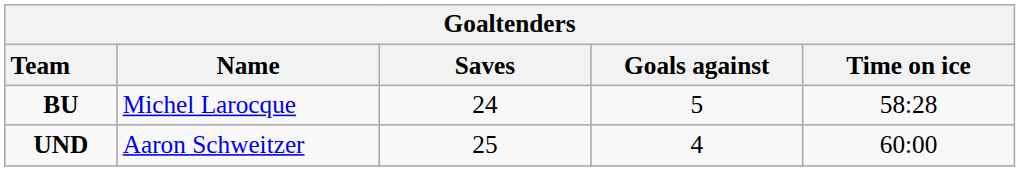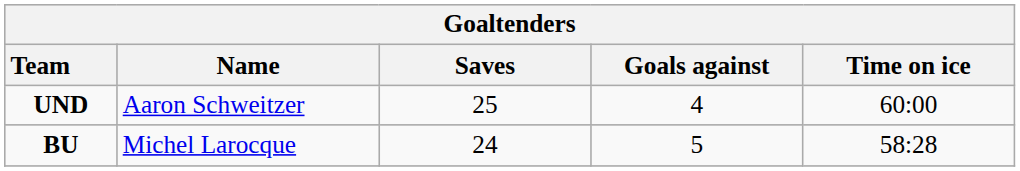rows swapped: (61, 104) <-> (61, 144)
